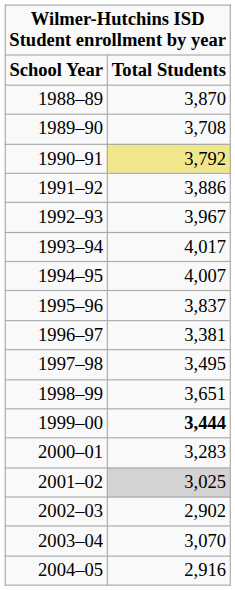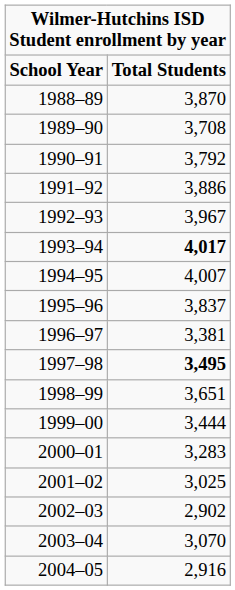(205, 158) khaki background -> (205, 158) no background
(205, 246) normal -> (205, 246) bold
(205, 364) normal -> (205, 364) bold
(205, 423) bold -> (205, 423) normal
(205, 482) lightgrey background -> (205, 482) no background
